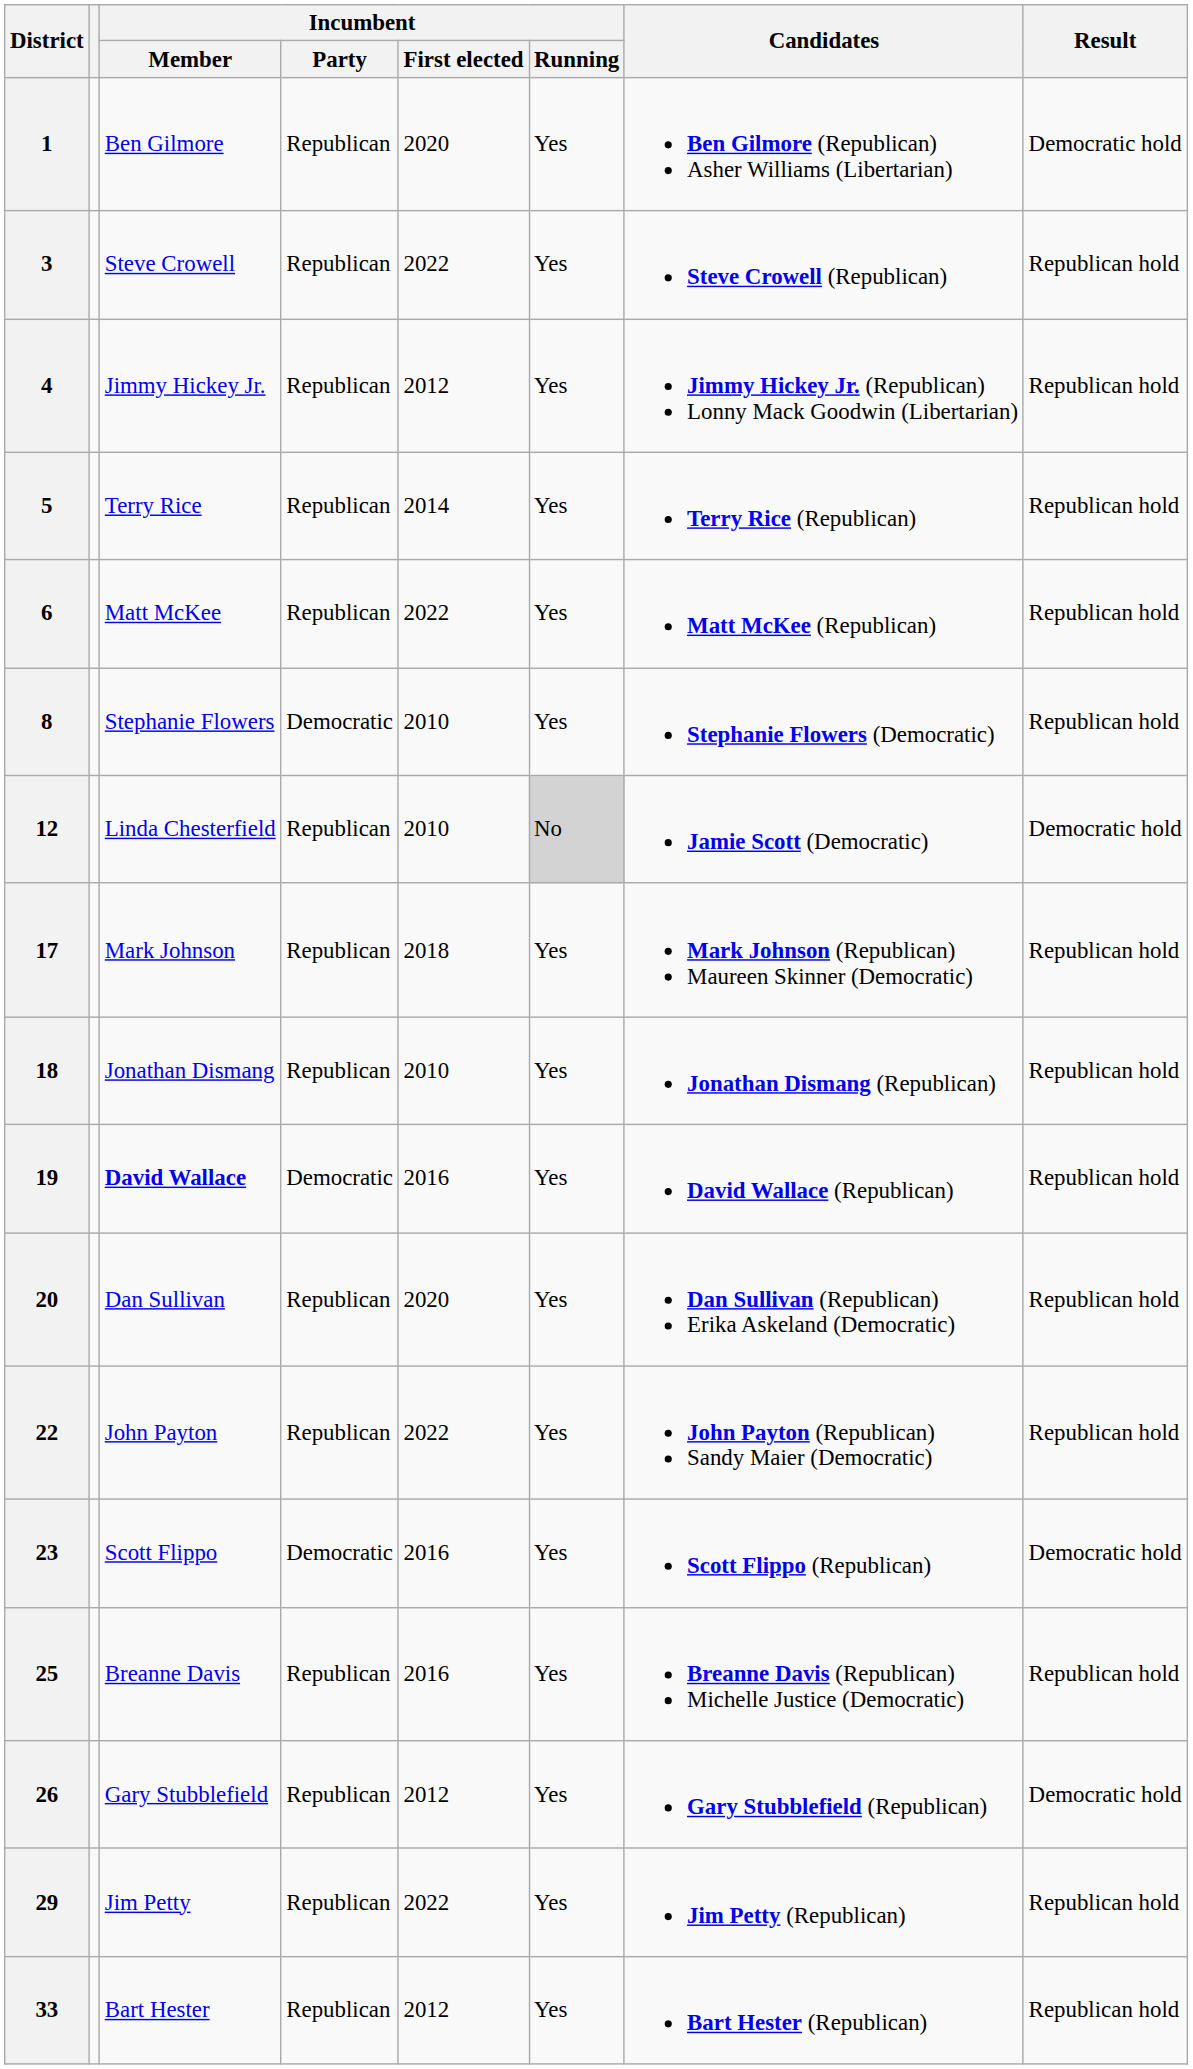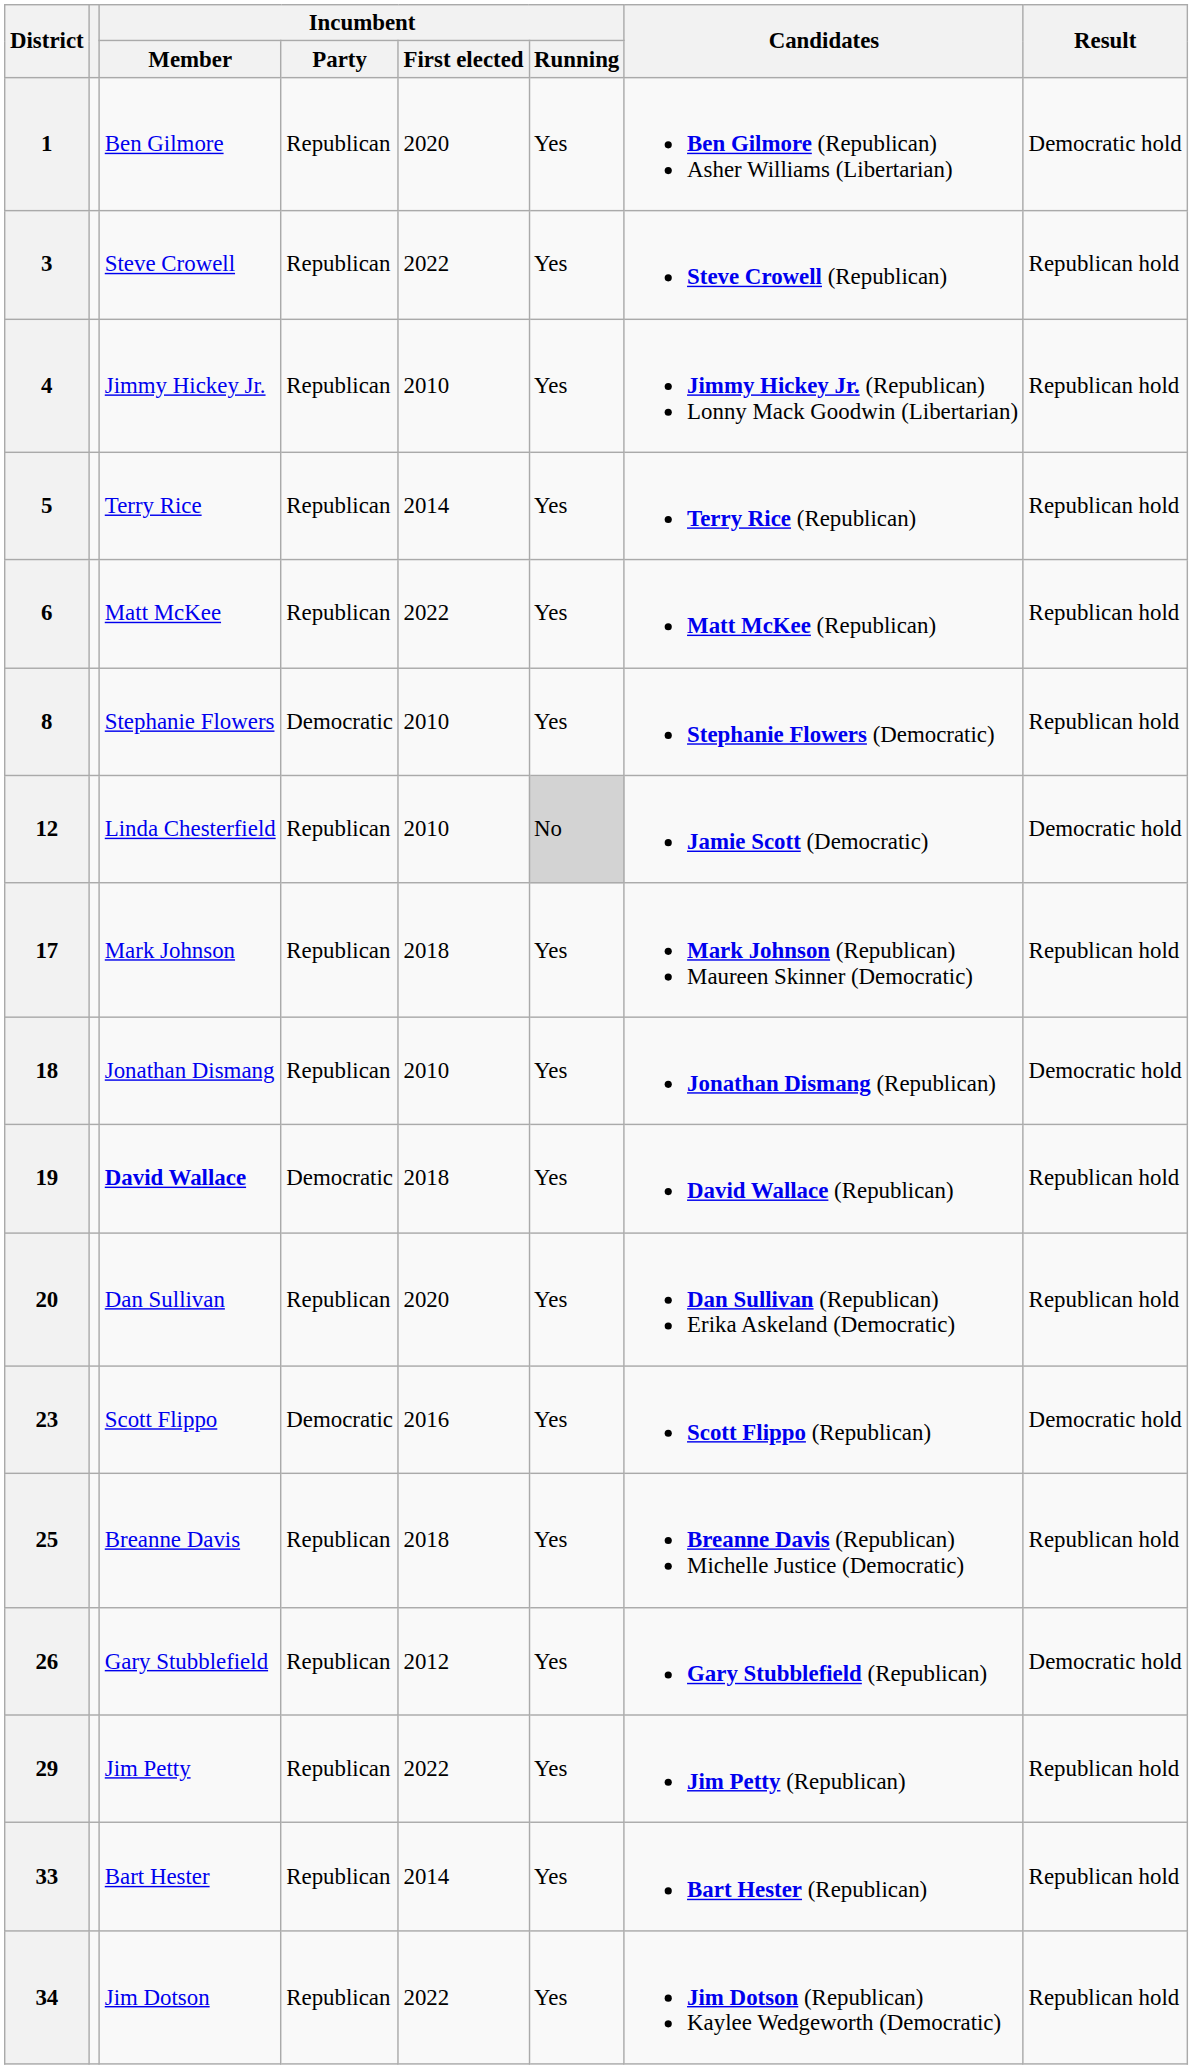(426, 385) 2012 -> (426, 385) 2010
(1104, 1070) Republican hold -> (1105, 1070) Democratic hold
(426, 1178) 2016 -> (426, 1178) 2018
- row: (47, 1432)
(426, 1673) 2016 -> (426, 1540) 2018
(426, 2009) 2012 -> (426, 1876) 2014
+ row: (47, 1997)
